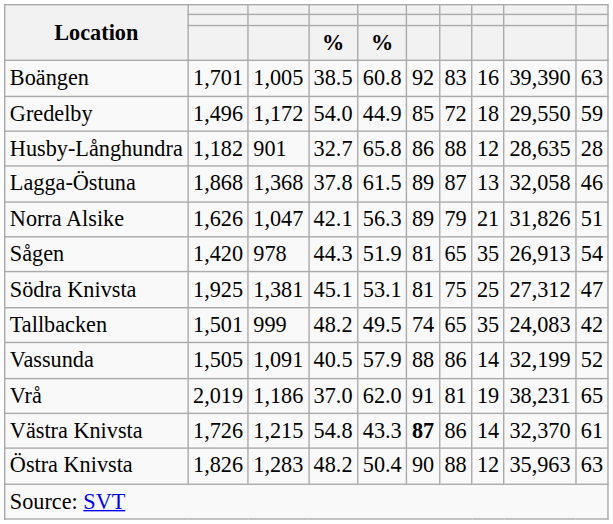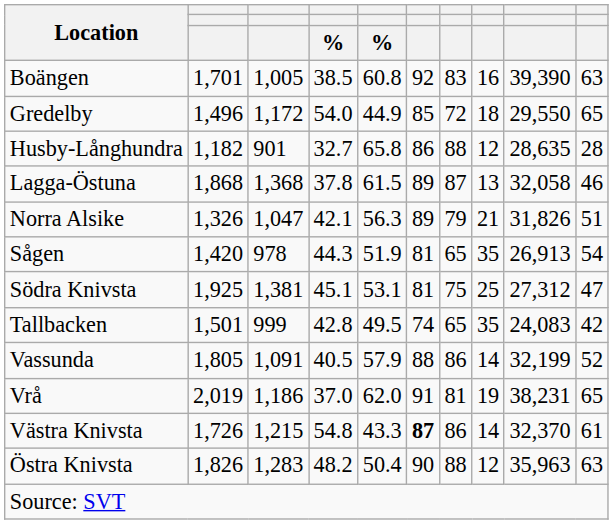(592, 113) 59 -> (592, 113) 65
(218, 218) 1,626 -> (218, 218) 1,326
(333, 324) 48.2 -> (333, 324) 42.8
(218, 360) 1,505 -> (218, 360) 1,805
